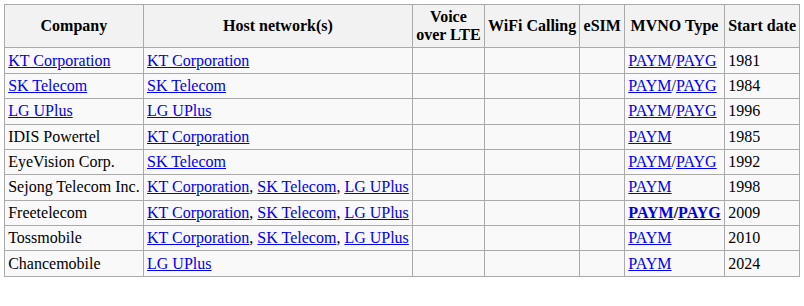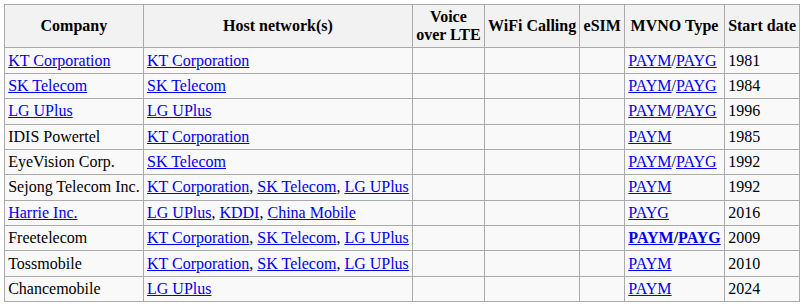(744, 187) 1998 -> (744, 187) 1992
+ row: (43, 212)
